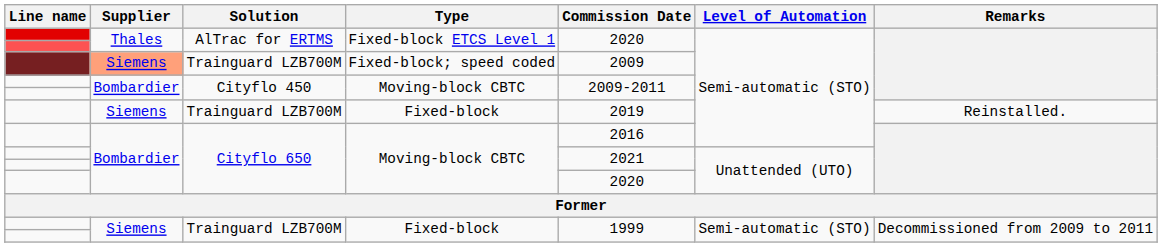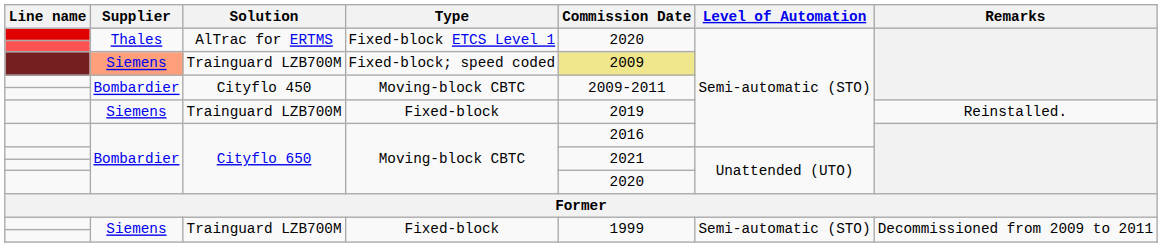(627, 64) no background -> (627, 64) khaki background
